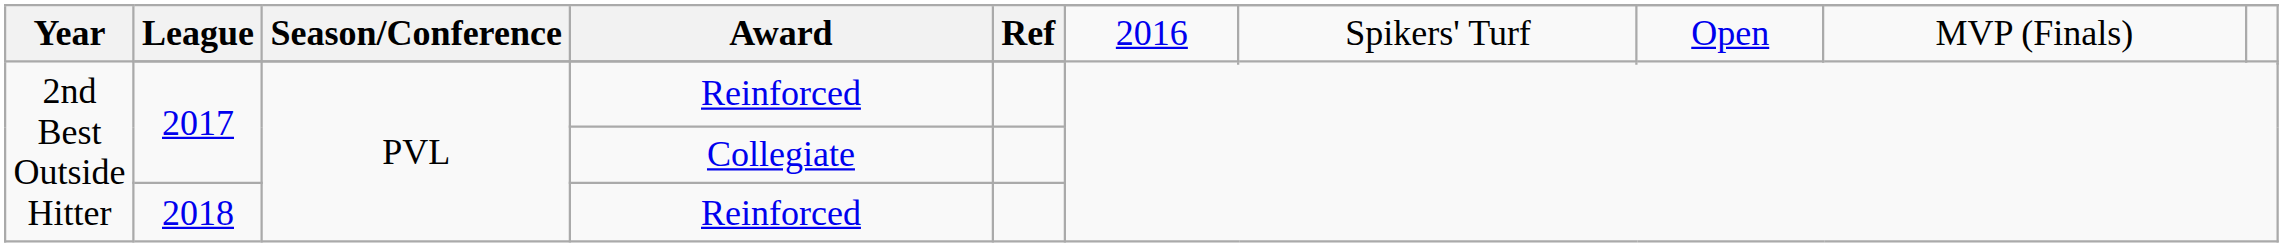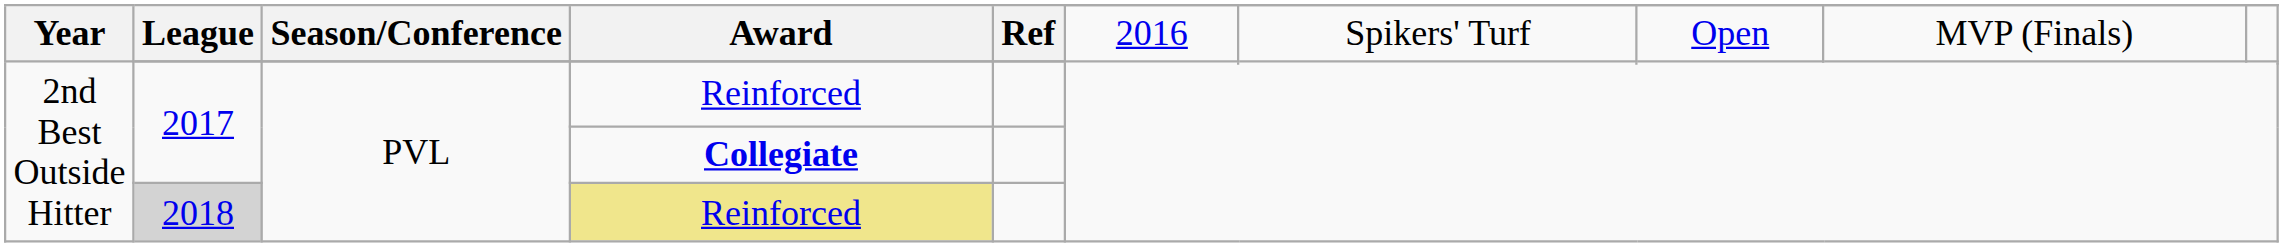(781, 154) normal -> (781, 154) bold
(198, 211) no background -> (198, 211) lightgrey background
(781, 211) no background -> (781, 211) khaki background
